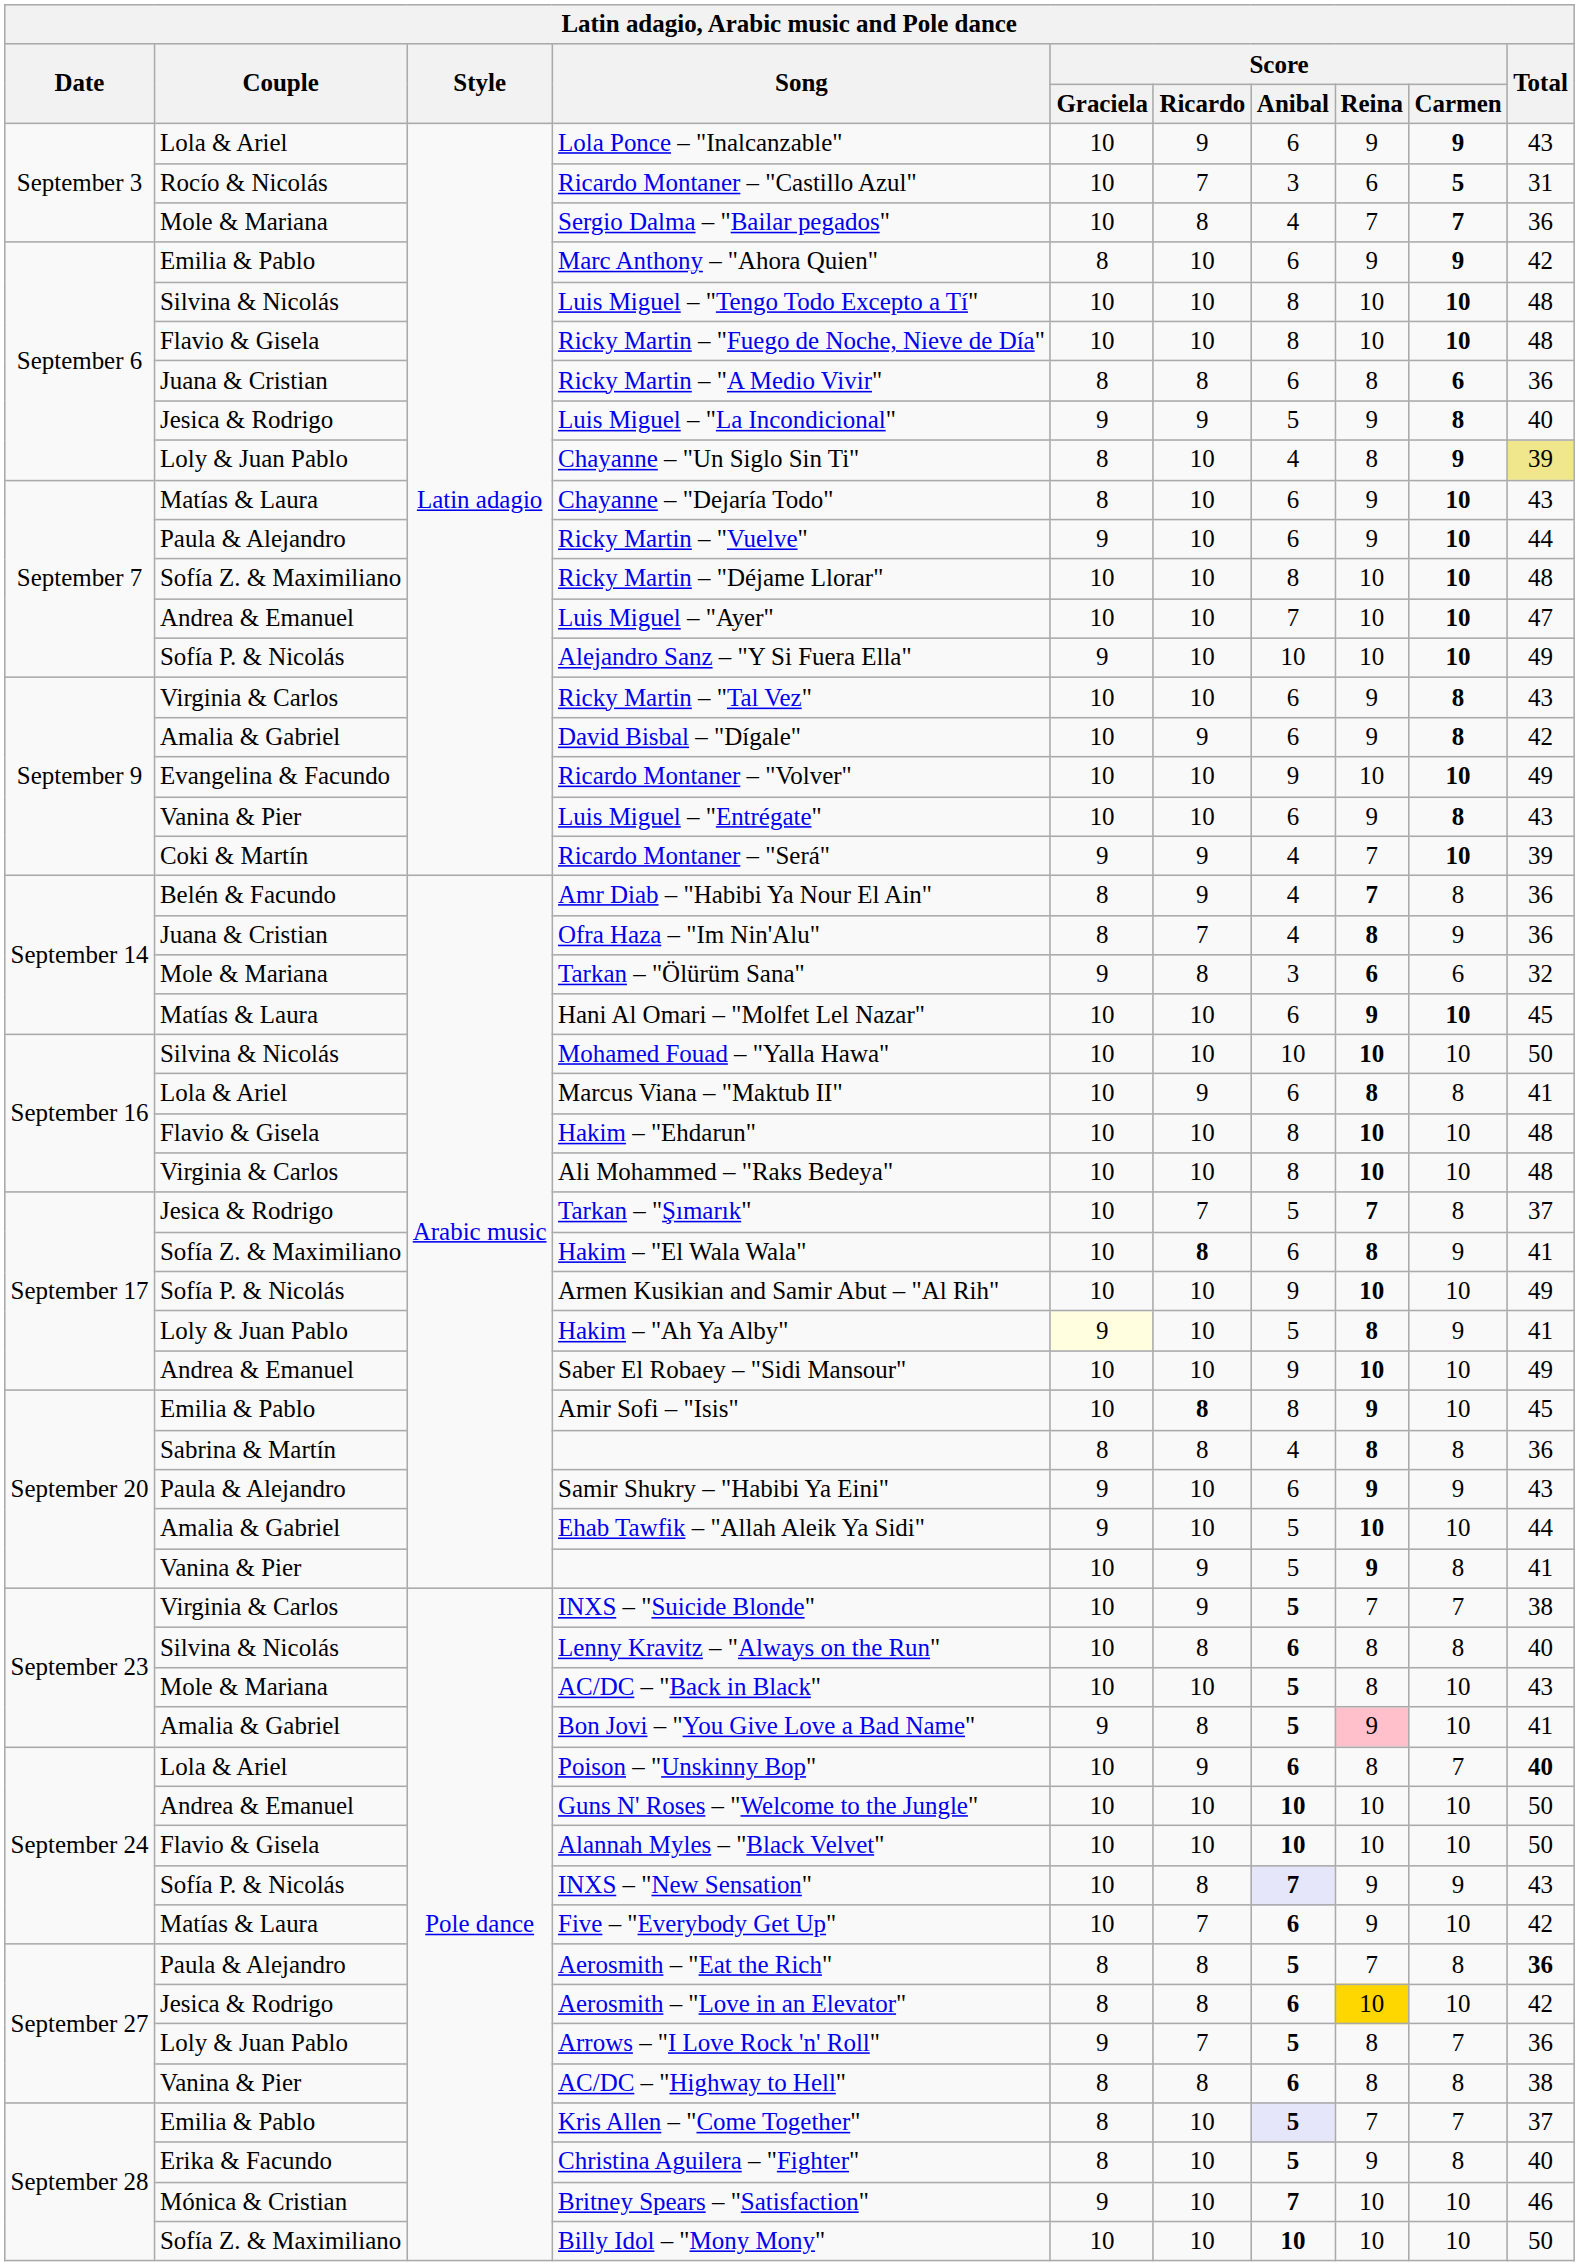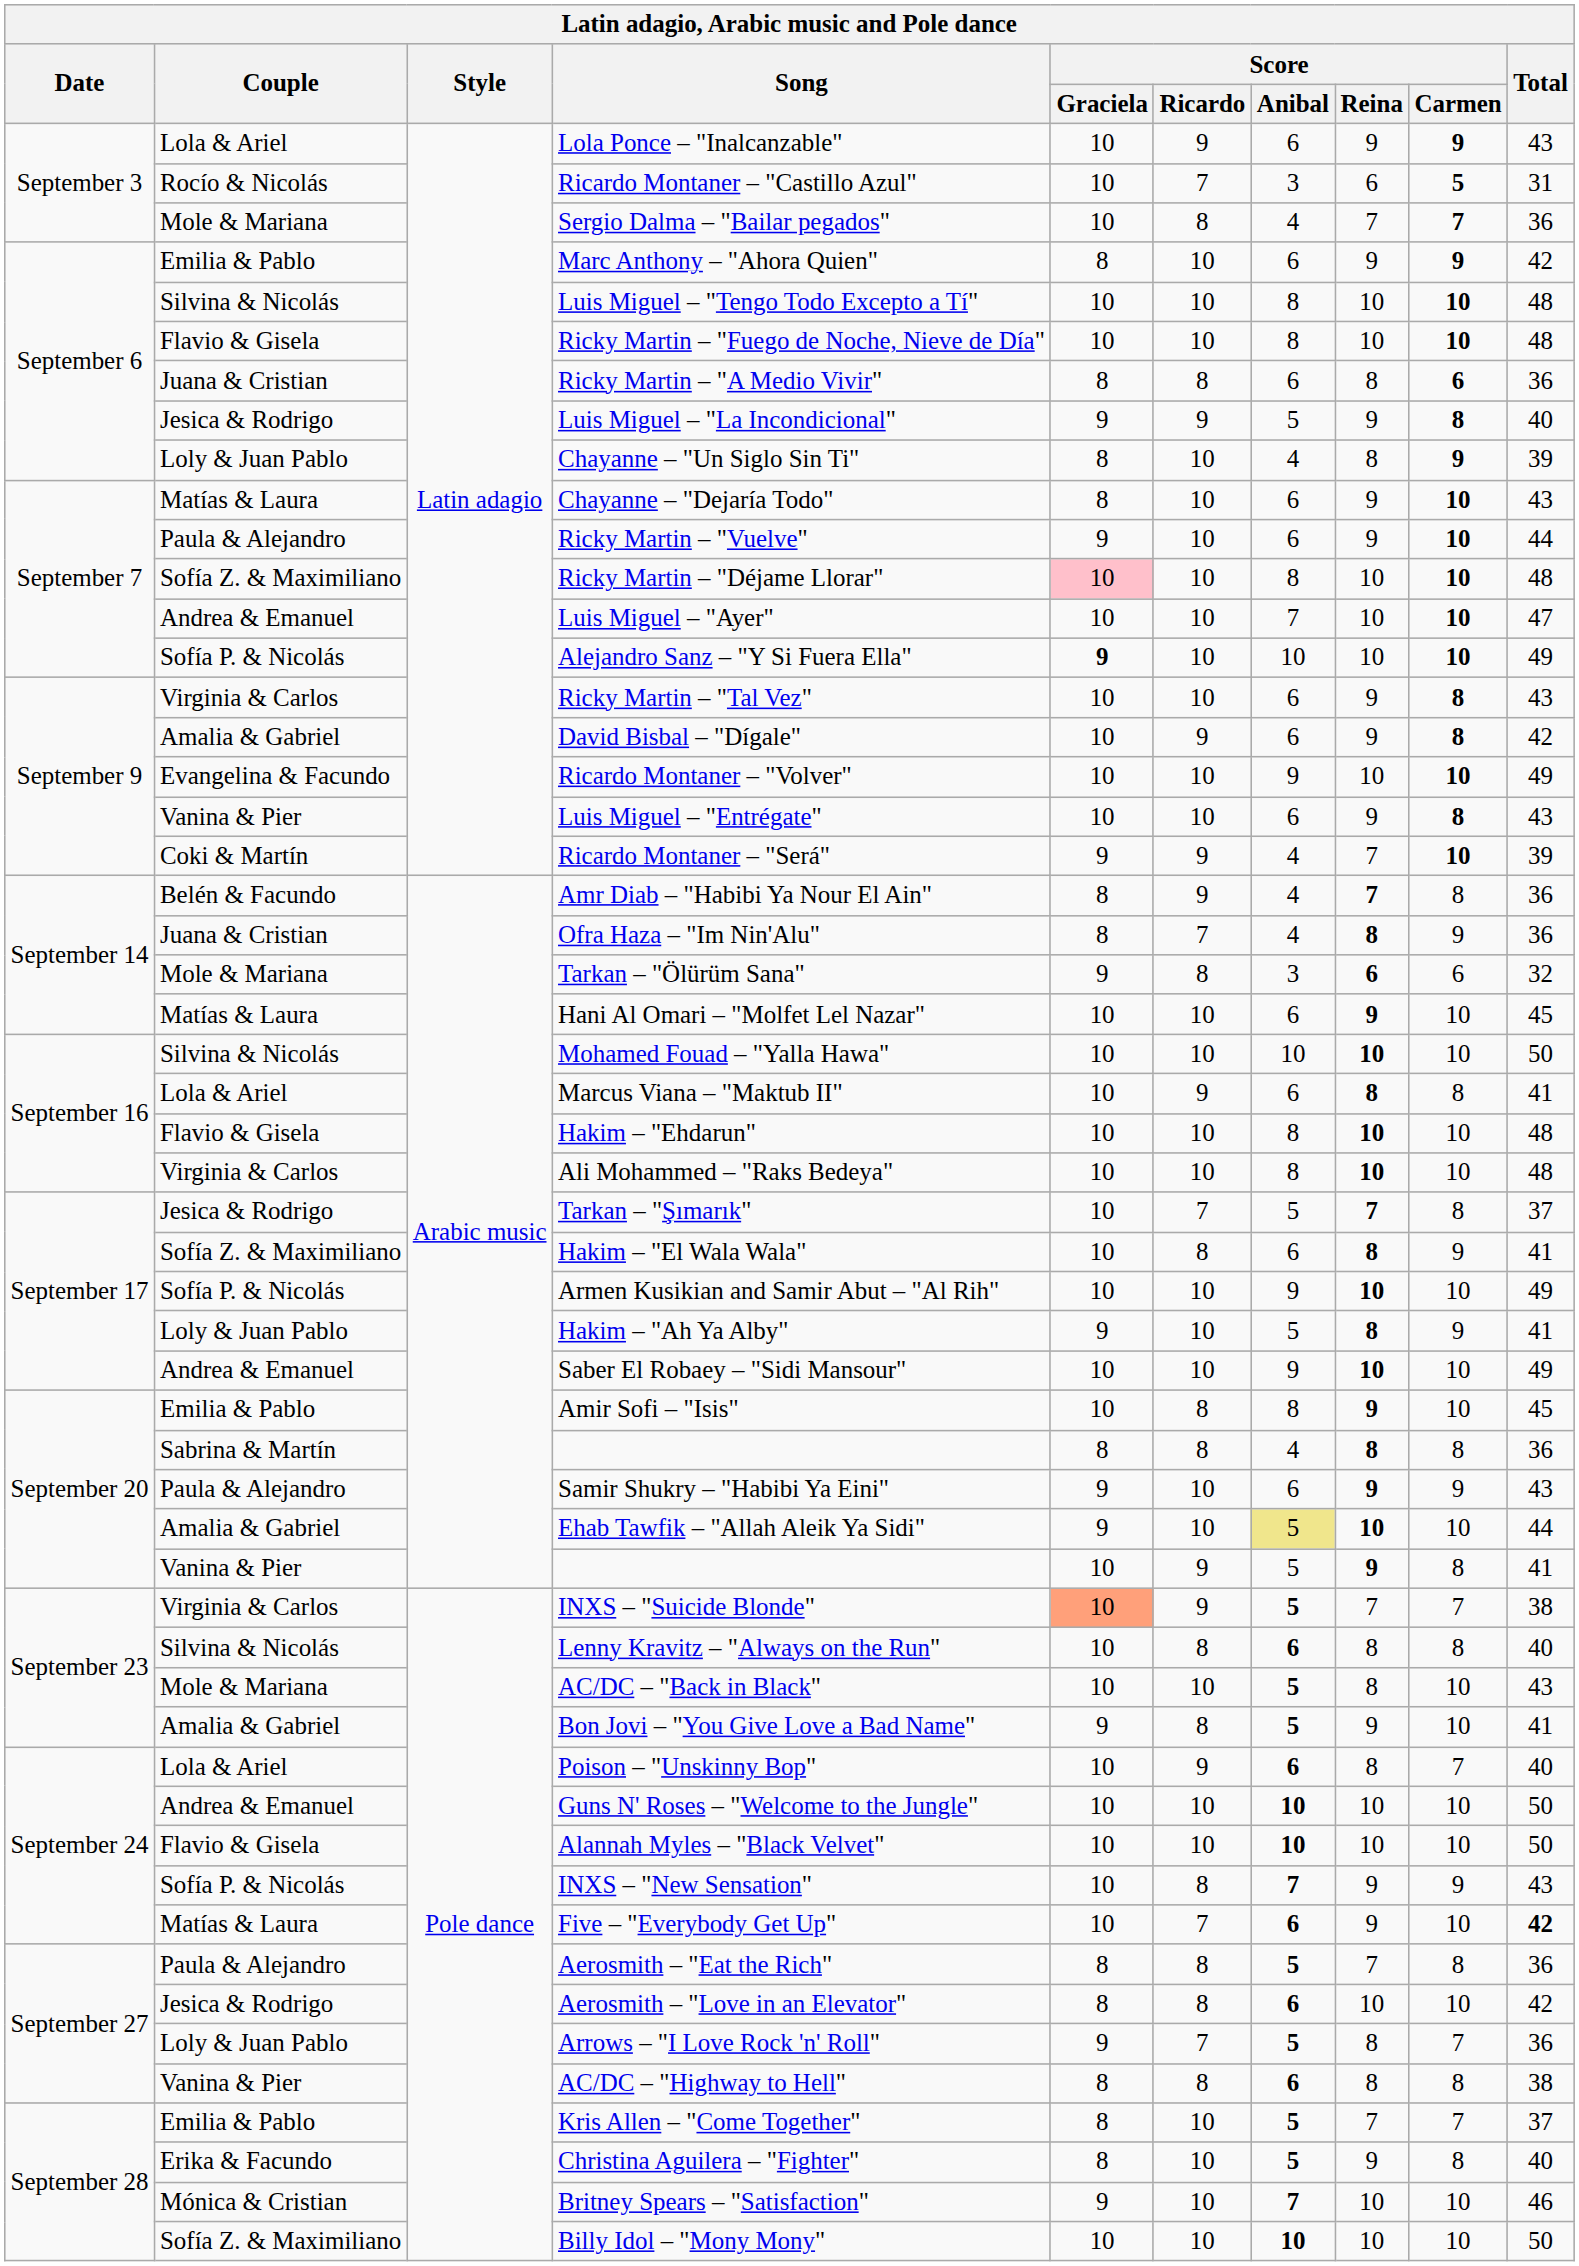(1541, 459) khaki background -> (1541, 459) no background
(1102, 578) no background -> (1102, 578) pink background
(1102, 657) normal -> (1102, 657) bold
(1458, 1013) bold -> (1458, 1013) normal
(1202, 1251) bold -> (1202, 1251) normal
(1102, 1330) lightyellow background -> (1102, 1330) no background
(1202, 1409) bold -> (1202, 1409) normal
(1293, 1528) no background -> (1293, 1528) khaki background
(1102, 1607) no background -> (1102, 1607) lightsalmon background
(1372, 1726) pink background -> (1372, 1726) no background
(1541, 1766) bold -> (1541, 1766) normal
(1293, 1884) lavender background -> (1293, 1884) no background
(1541, 1924) normal -> (1541, 1924) bold
(1541, 1963) bold -> (1541, 1963) normal
(1372, 2003) gold background -> (1372, 2003) no background
(1293, 2122) lavender background -> (1293, 2122) no background
